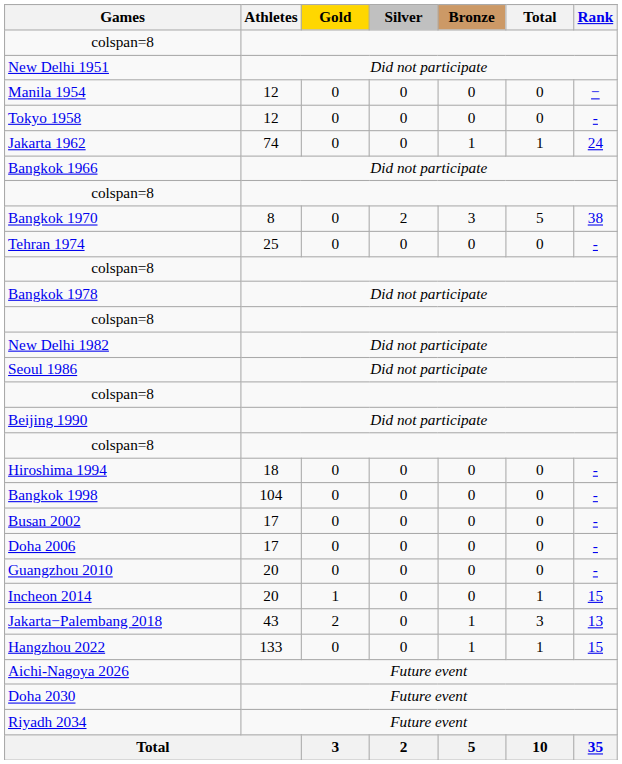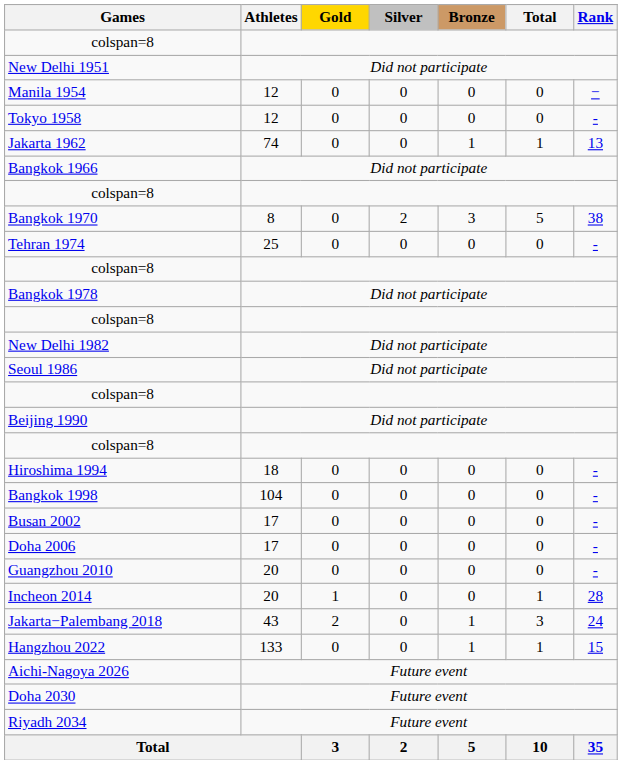(595, 142) 24 -> (595, 142) 13
(595, 596) 15 -> (595, 596) 28
(595, 621) 13 -> (595, 621) 24
